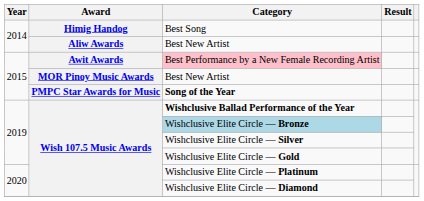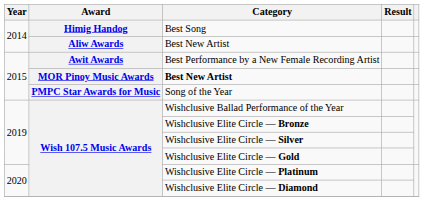(272, 60) pink background -> (272, 60) no background
(197, 76) normal -> (198, 76) bold
(200, 92) bold -> (198, 92) normal
(260, 108) bold -> (254, 108) normal
(237, 124) lightblue background -> (237, 124) no background
